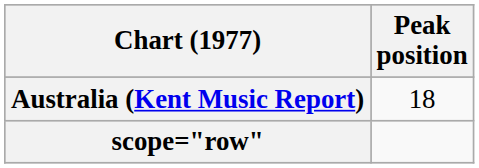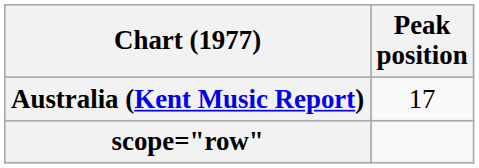(422, 98) 18 -> (422, 98) 17
